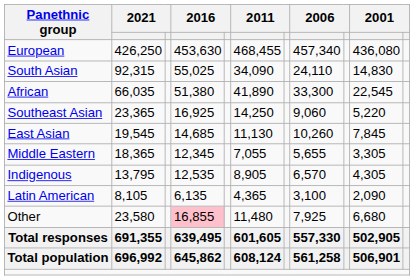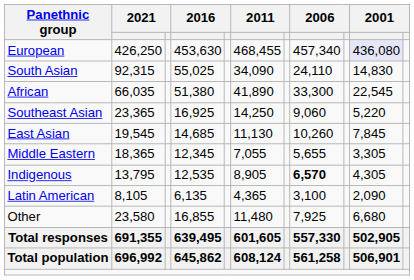(376, 50) no background -> (376, 50) lavender background
(310, 175) normal -> (310, 175) bold
(194, 216) pink background -> (194, 216) no background
